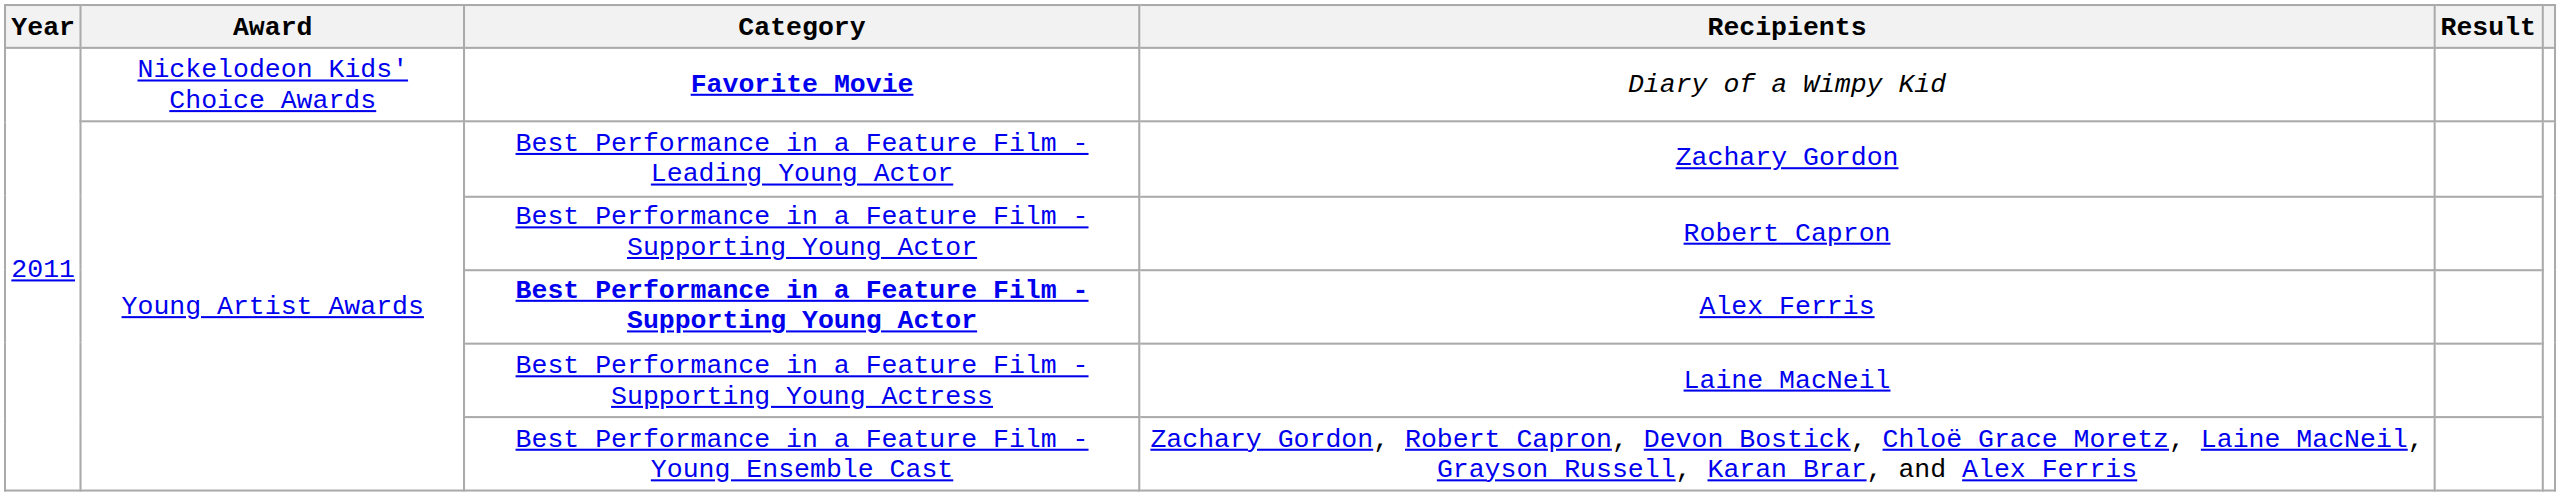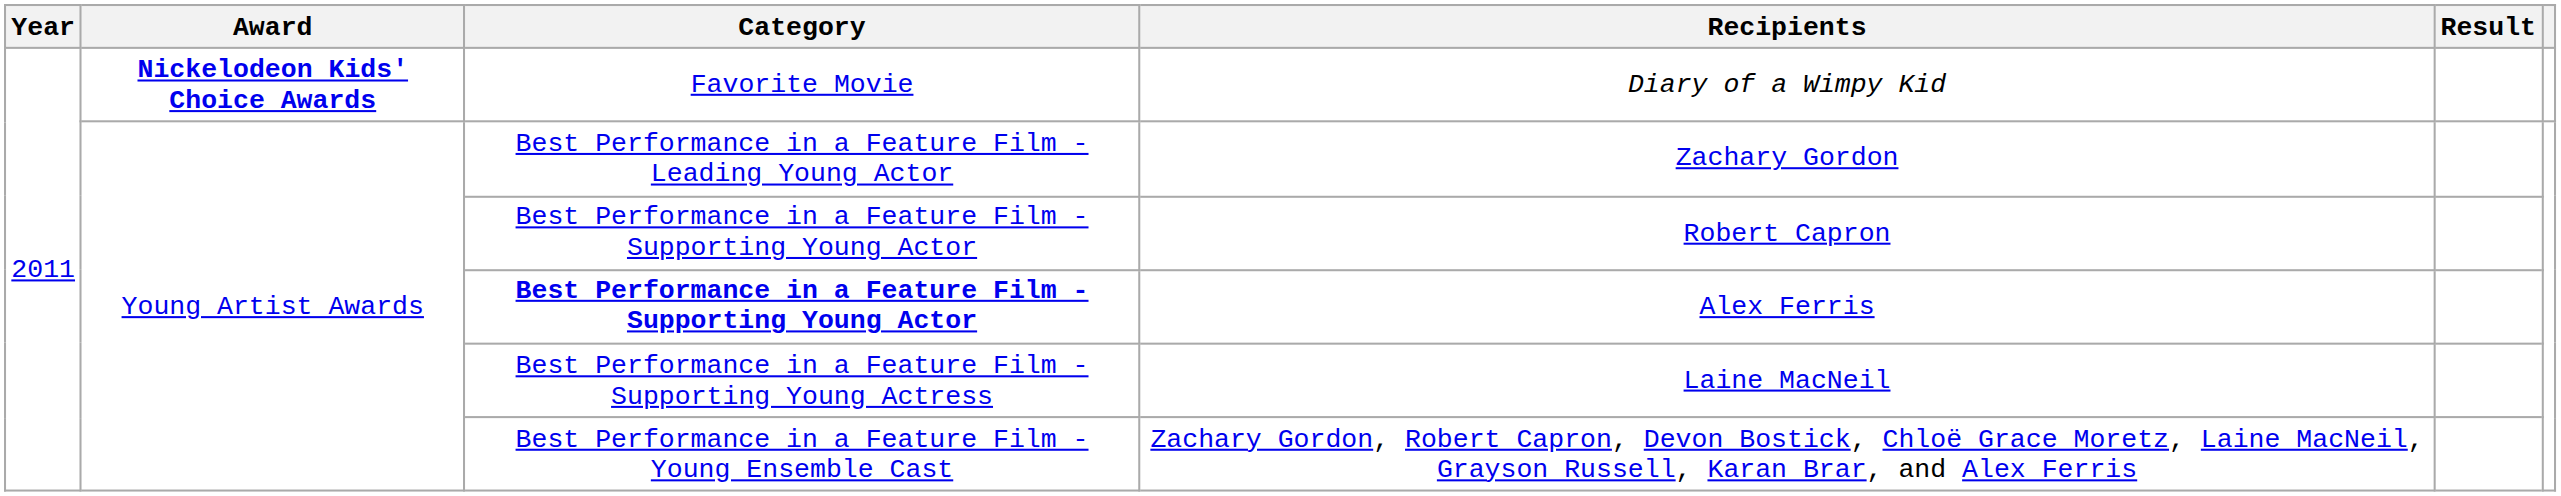(273, 85) normal -> (273, 85) bold
(802, 85) bold -> (802, 85) normal
